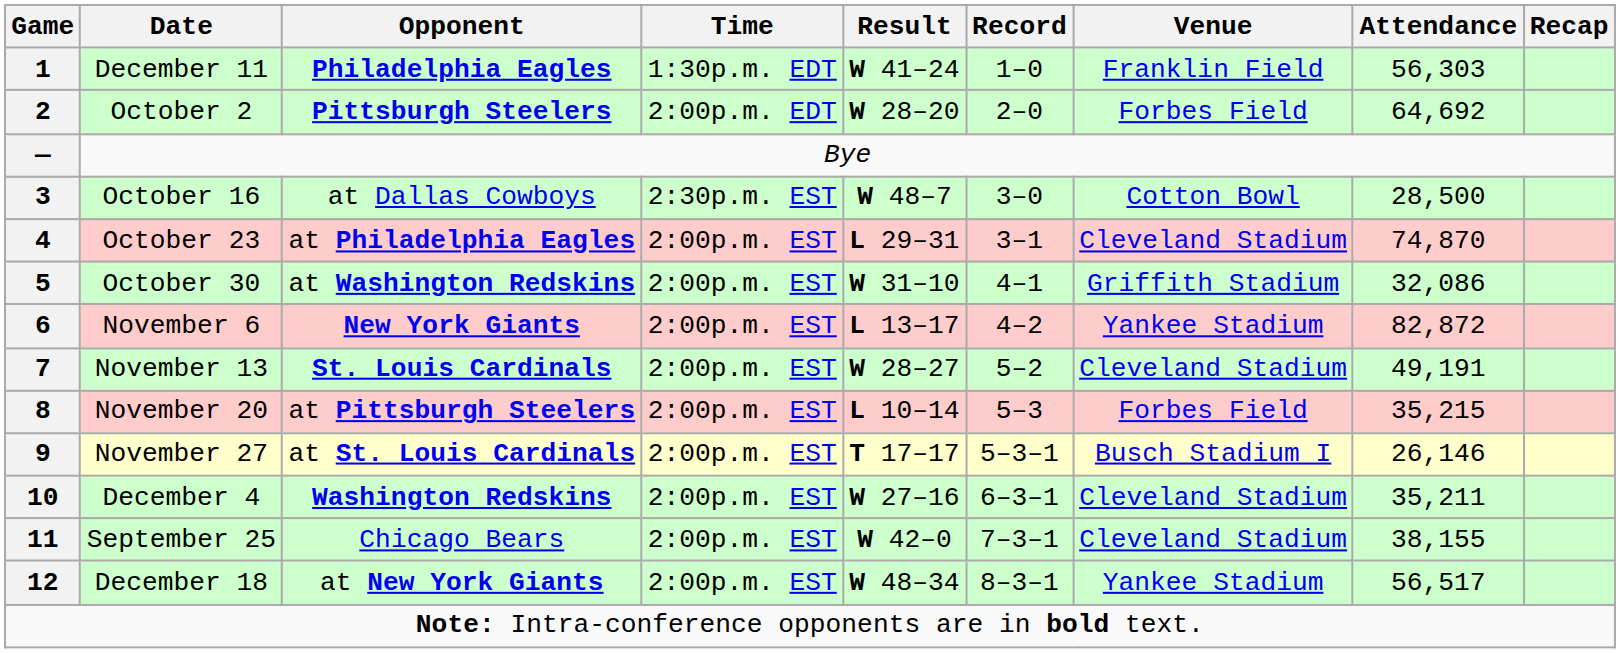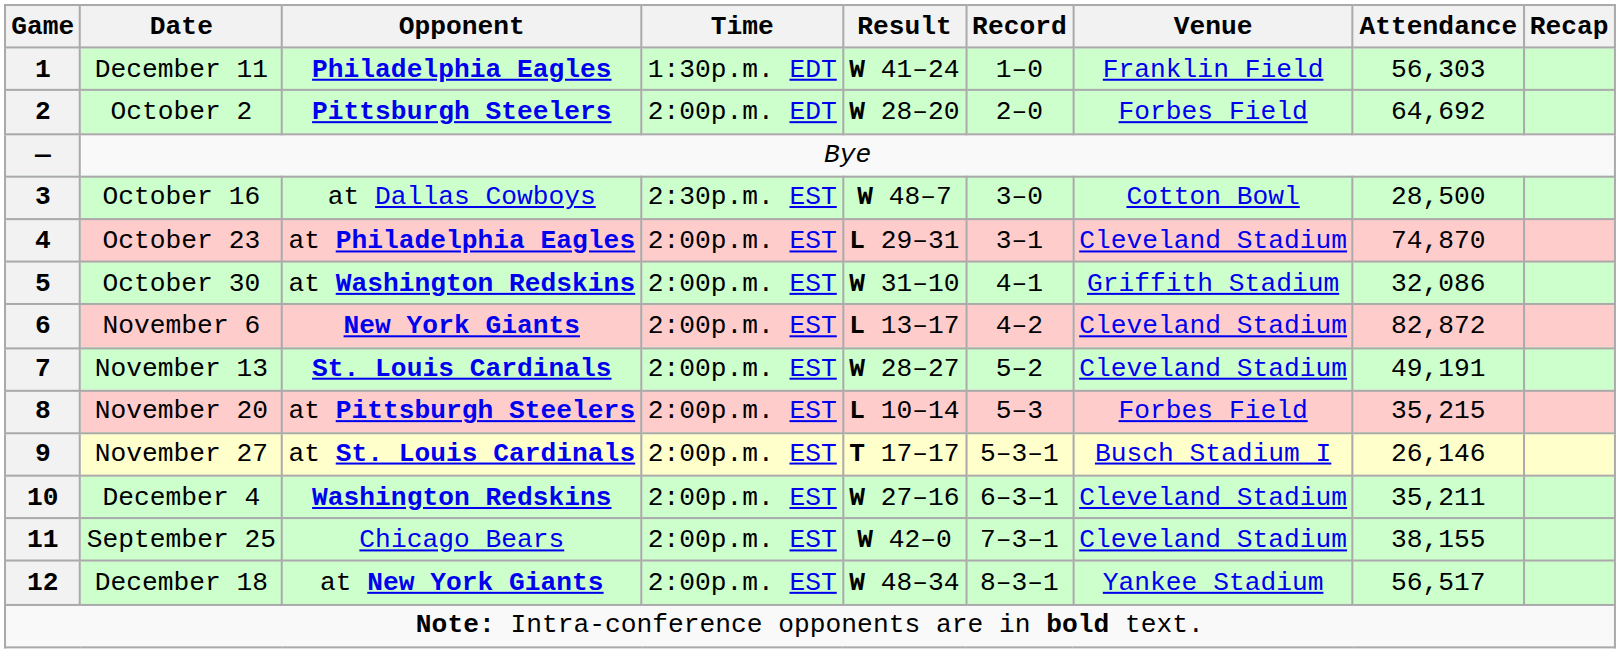(1213, 326) Yankee Stadium -> (1213, 326) Cleveland Stadium
